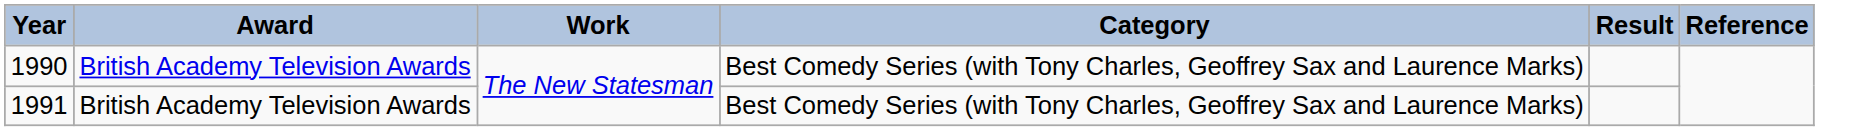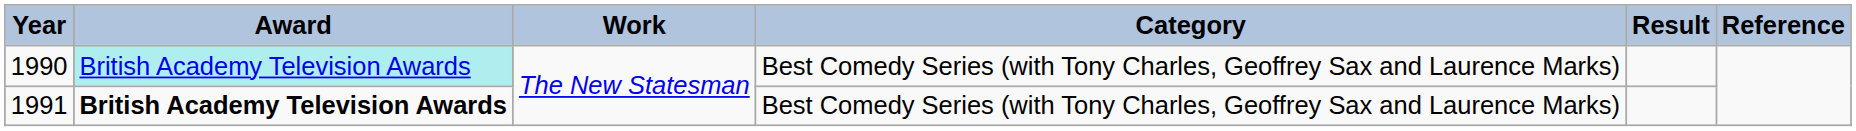(275, 66) no background -> (275, 66) paleturquoise background
(275, 106) normal -> (293, 106) bold
